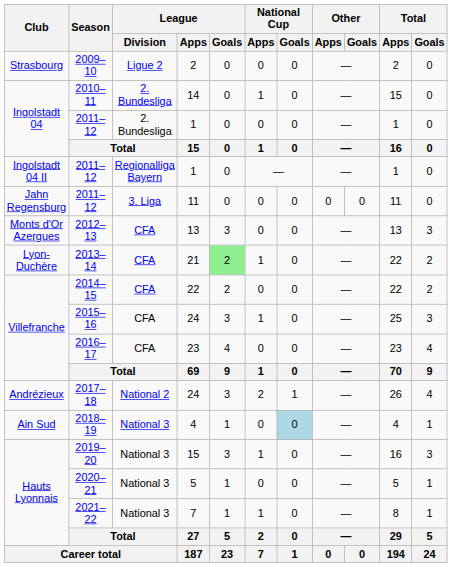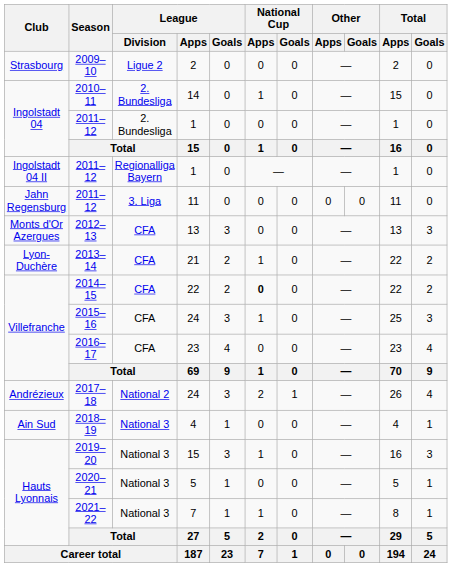(227, 260) lightgreen background -> (227, 260) no background
(261, 289) normal -> (261, 289) bold
(295, 424) lightblue background -> (295, 424) no background
